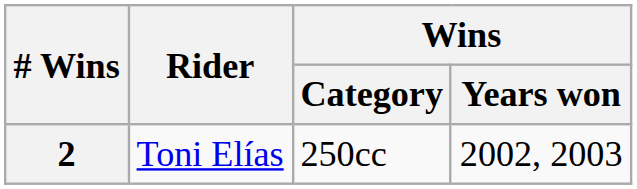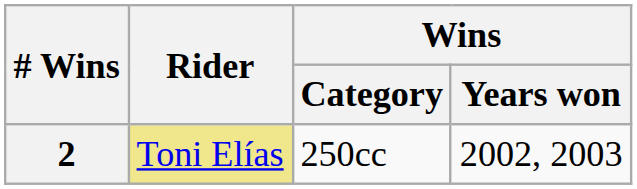(210, 153) no background -> (210, 153) khaki background
